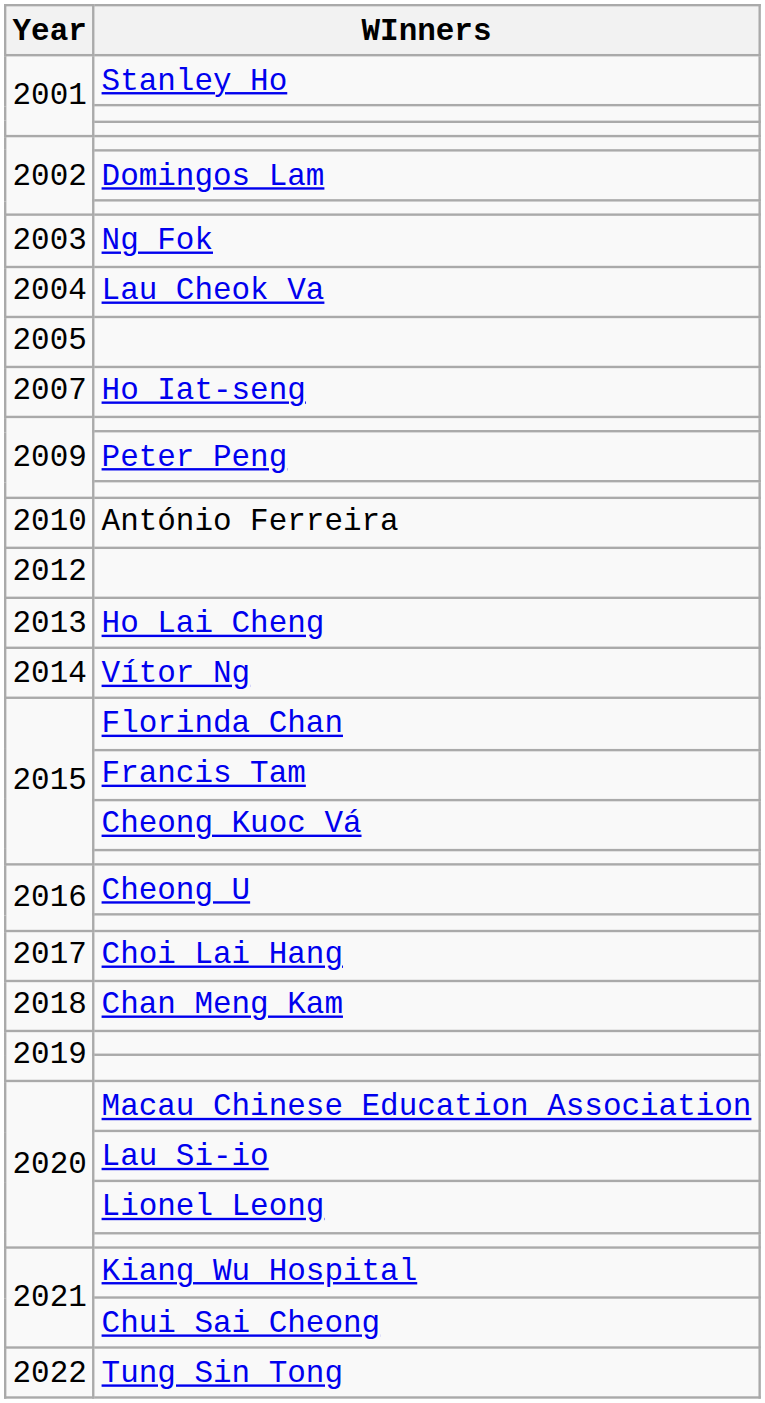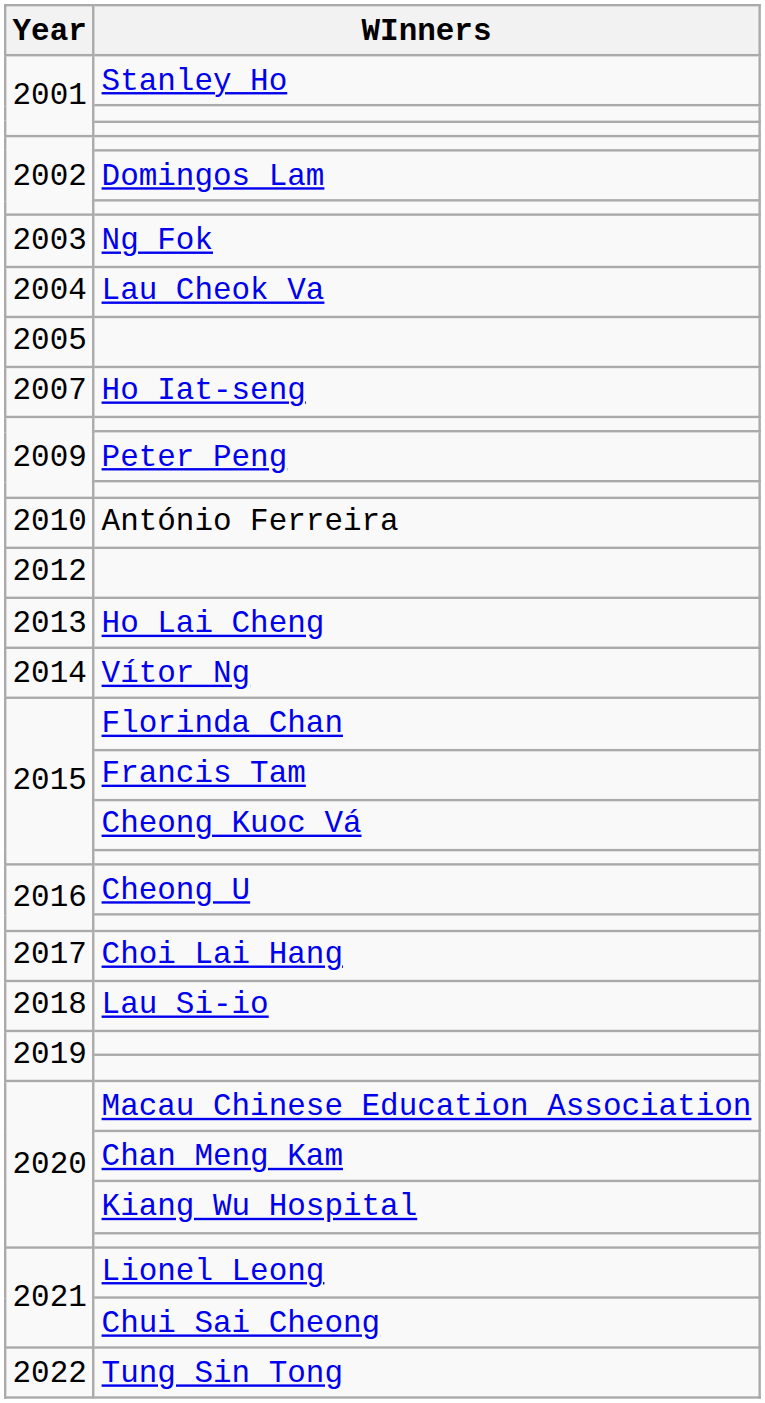(222, 1005) Chan Meng Kam -> (185, 1005) Lau Si-io
(185, 1157) Lau Si-io -> (222, 1157) Chan Meng Kam
(213, 1207) Lionel Leong -> (259, 1207) Kiang Wu Hospital
(259, 1272) Kiang Wu Hospital -> (213, 1272) Lionel Leong
